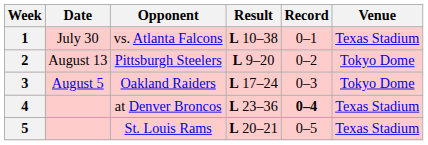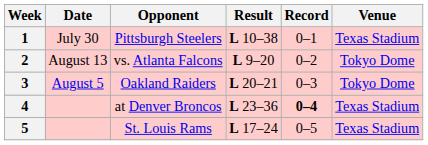(168, 38) vs. Atlanta Falcons -> (168, 38) Pittsburgh Steelers
(168, 60) Pittsburgh Steelers -> (168, 60) vs. Atlanta Falcons
(253, 83) L 17–24 -> (253, 83) L 20–21
(253, 128) L 20–21 -> (253, 128) L 17–24
